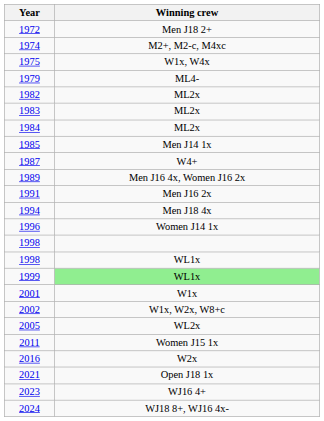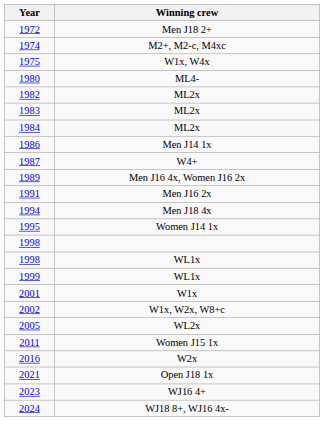(29, 78) 1979 -> (29, 78) 1980
(29, 144) 1985 -> (29, 144) 1986
(29, 227) 1996 -> (29, 227) 1995
(187, 276) lightgreen background -> (187, 276) no background
